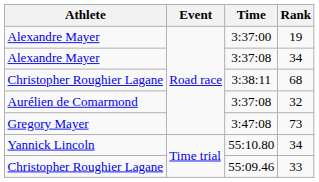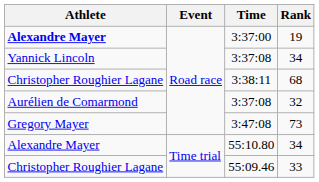(54, 37) normal -> (57, 37) bold
(54, 58) Alexandre Mayer -> (51, 58) Yannick Lincoln
(51, 145) Yannick Lincoln -> (54, 145) Alexandre Mayer
